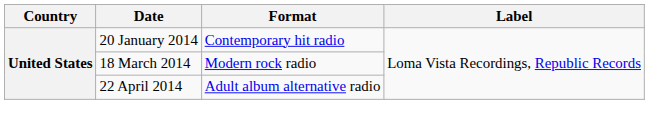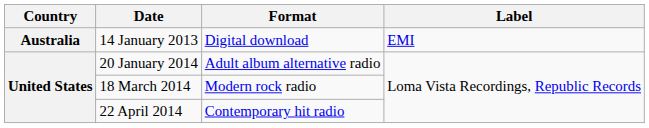+ row: (149, 39)
(275, 39) Contemporary hit radio -> (293, 63) Adult album alternative radio
(293, 87) Adult album alternative radio -> (275, 110) Contemporary hit radio
